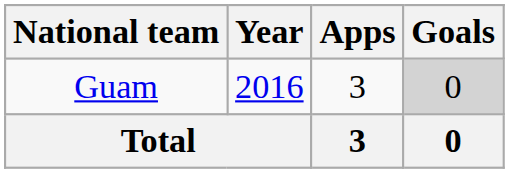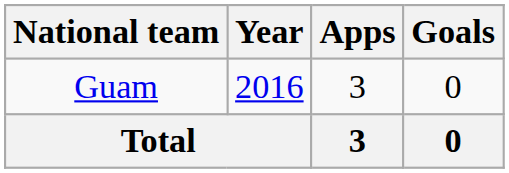(453, 85) lightgrey background -> (453, 85) no background
